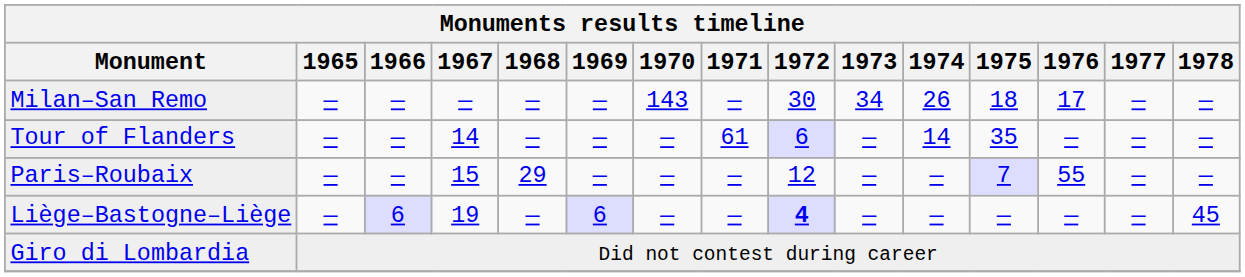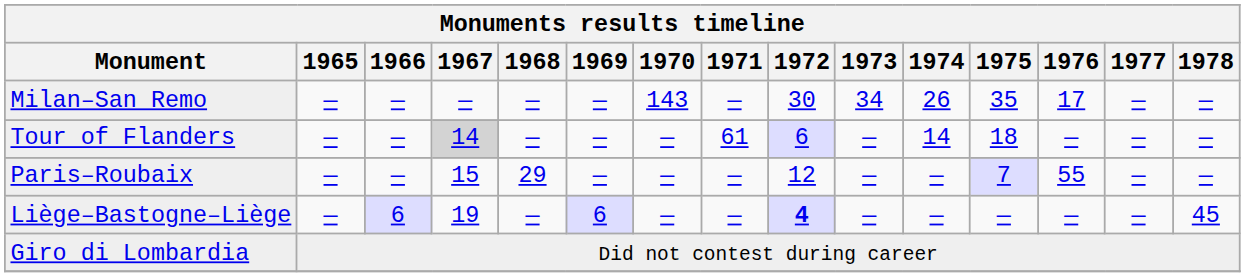(1004, 100) 18 -> (1004, 100) 35
(465, 138) no background -> (465, 138) lightgrey background
(1004, 138) 35 -> (1004, 138) 18
